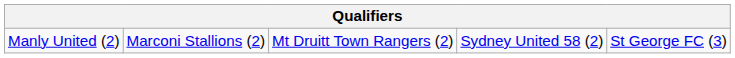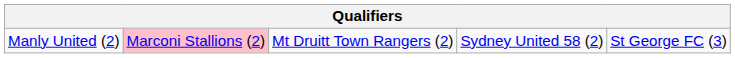(196, 40) no background -> (196, 40) pink background
